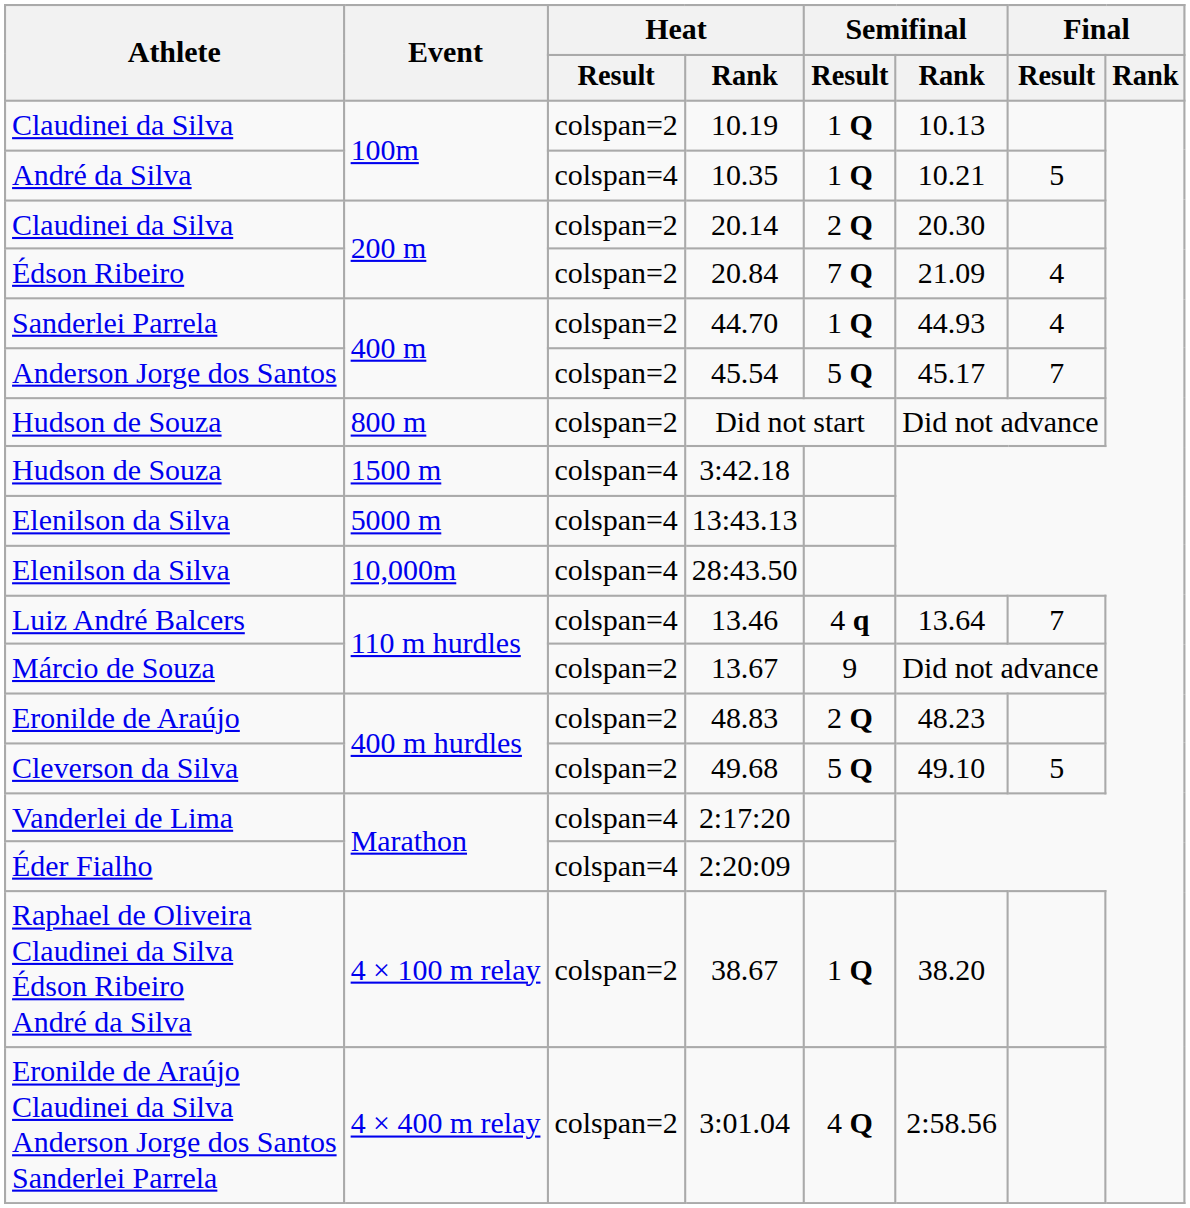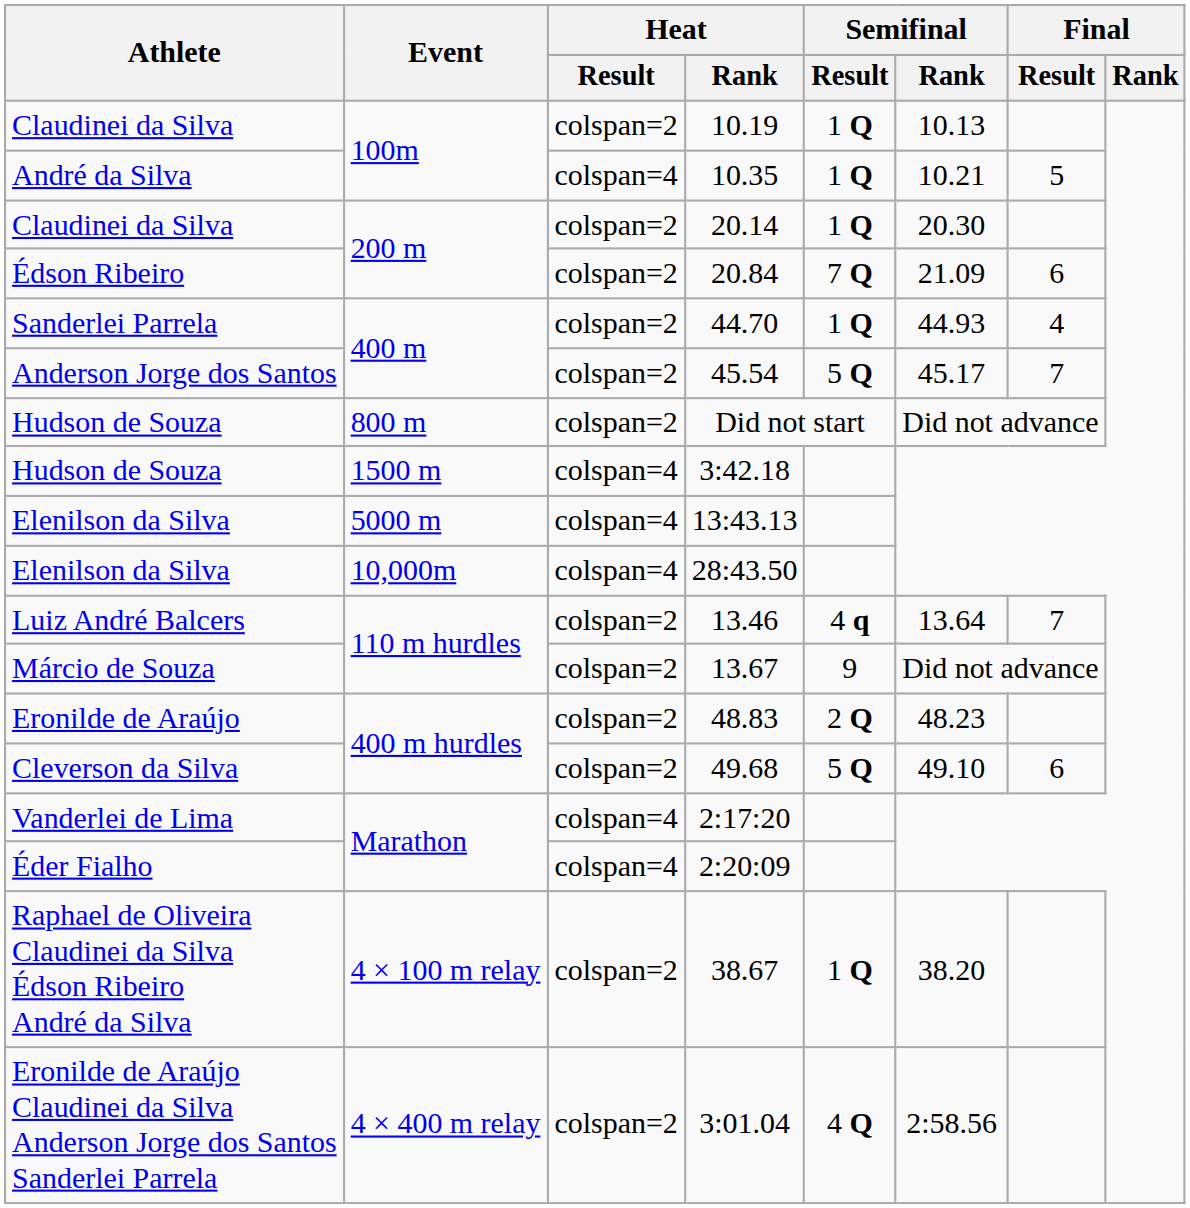(850, 224) 2 Q -> (850, 224) 1 Q
(1057, 273) 4 -> (1057, 273) 6
(616, 619) colspan=4 -> (616, 619) colspan=2
(1057, 767) 5 -> (1057, 767) 6
